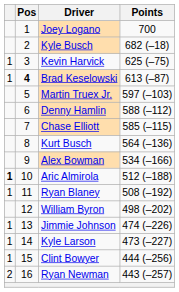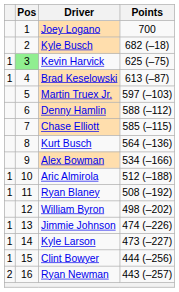(27, 62) no background -> (27, 62) lightgreen background
(27, 78) bold -> (27, 78) normal
(10, 176) bold -> (10, 176) normal
